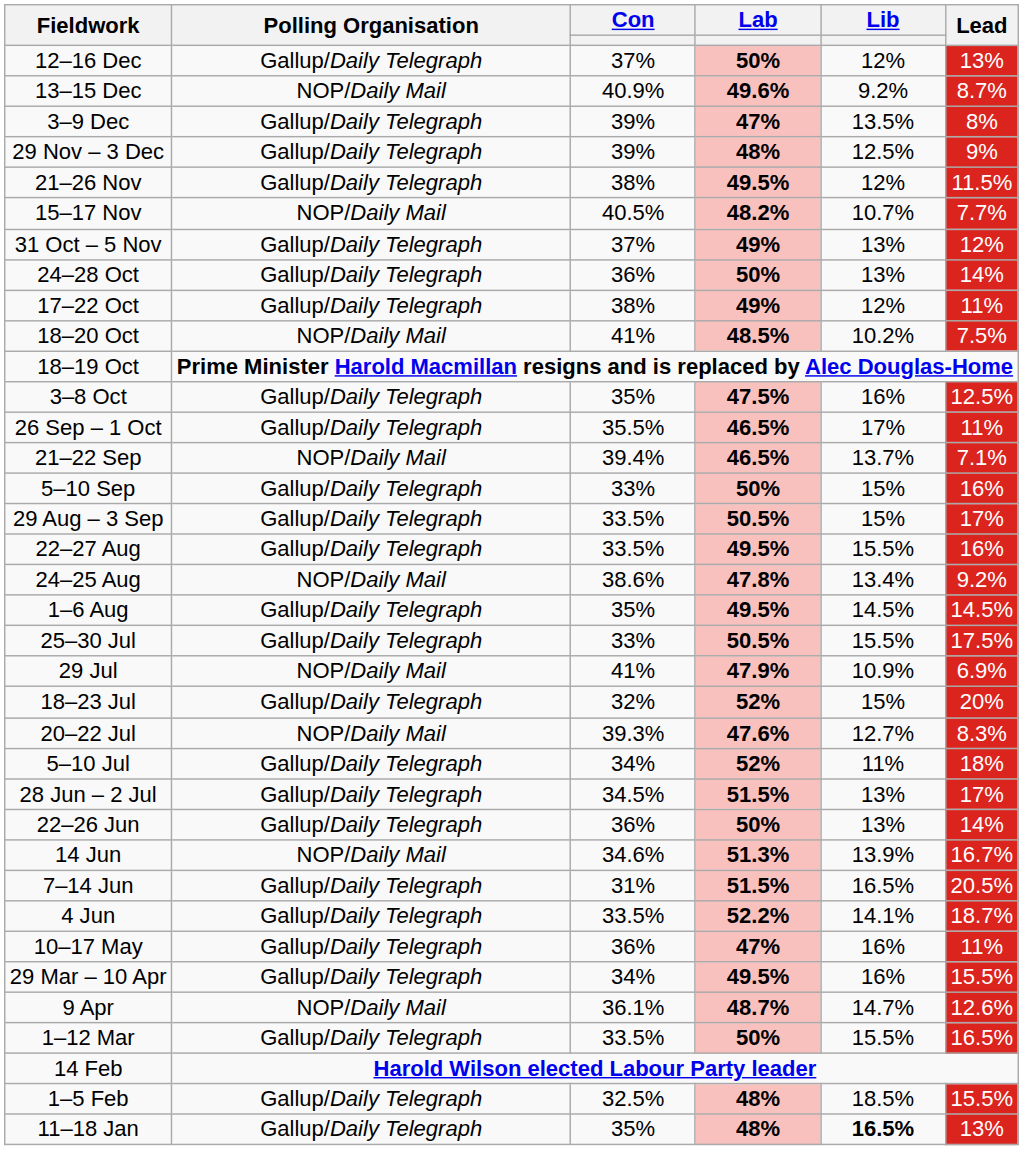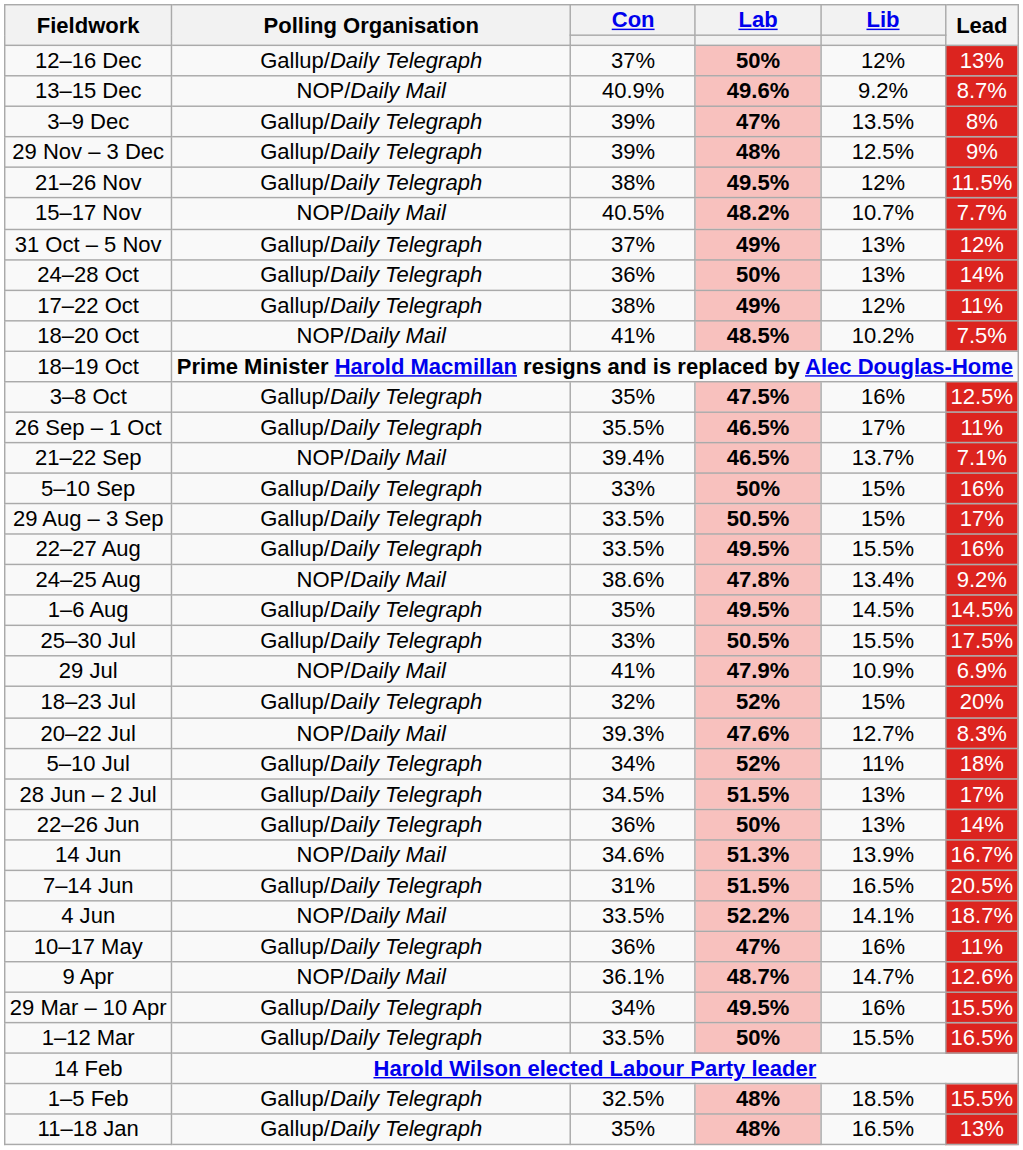(371, 915) Gallup/Daily Telegraph -> (371, 915) NOP/Daily Mail
rows swapped: (88, 976) <-> (88, 1007)
(883, 1129) bold -> (883, 1129) normal
